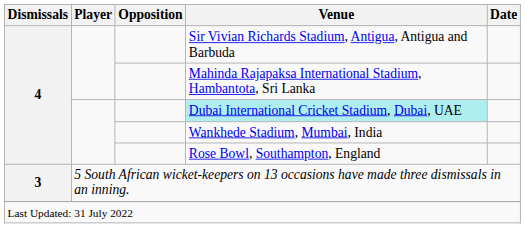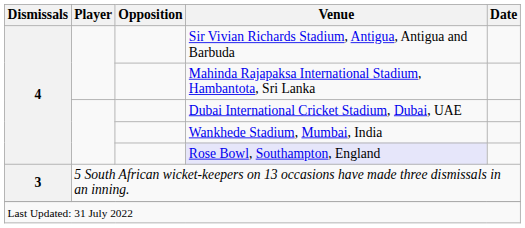(325, 110) paleturquoise background -> (325, 110) no background
(285, 153) no background -> (285, 153) lavender background
